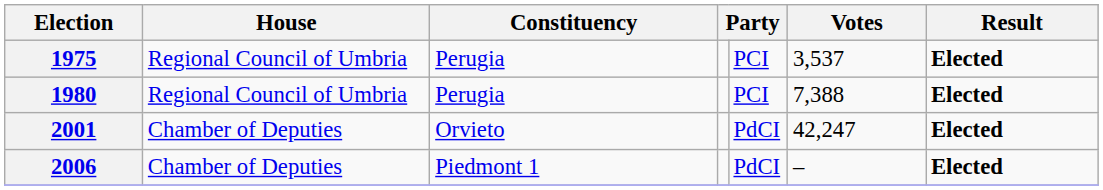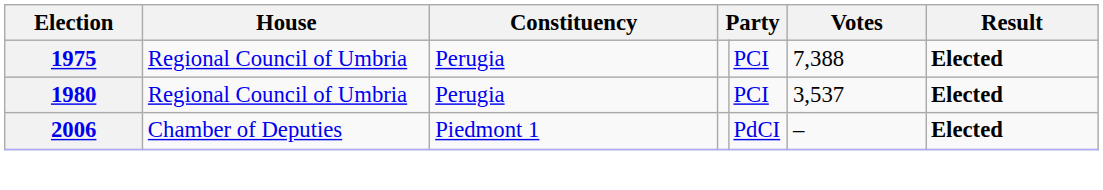(819, 58) 3,537 -> (819, 58) 7,388
(819, 94) 7,388 -> (819, 94) 3,537
- row: (74, 130)
